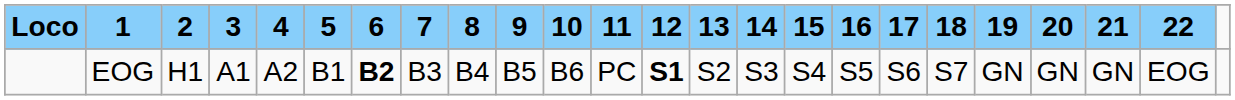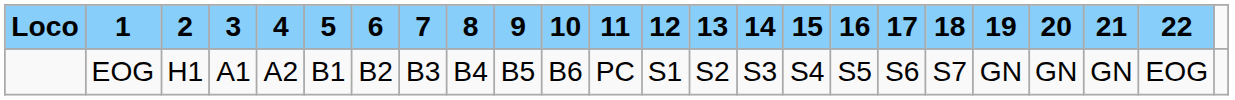(376, 71) bold -> (376, 71) normal
(667, 71) bold -> (665, 71) normal
